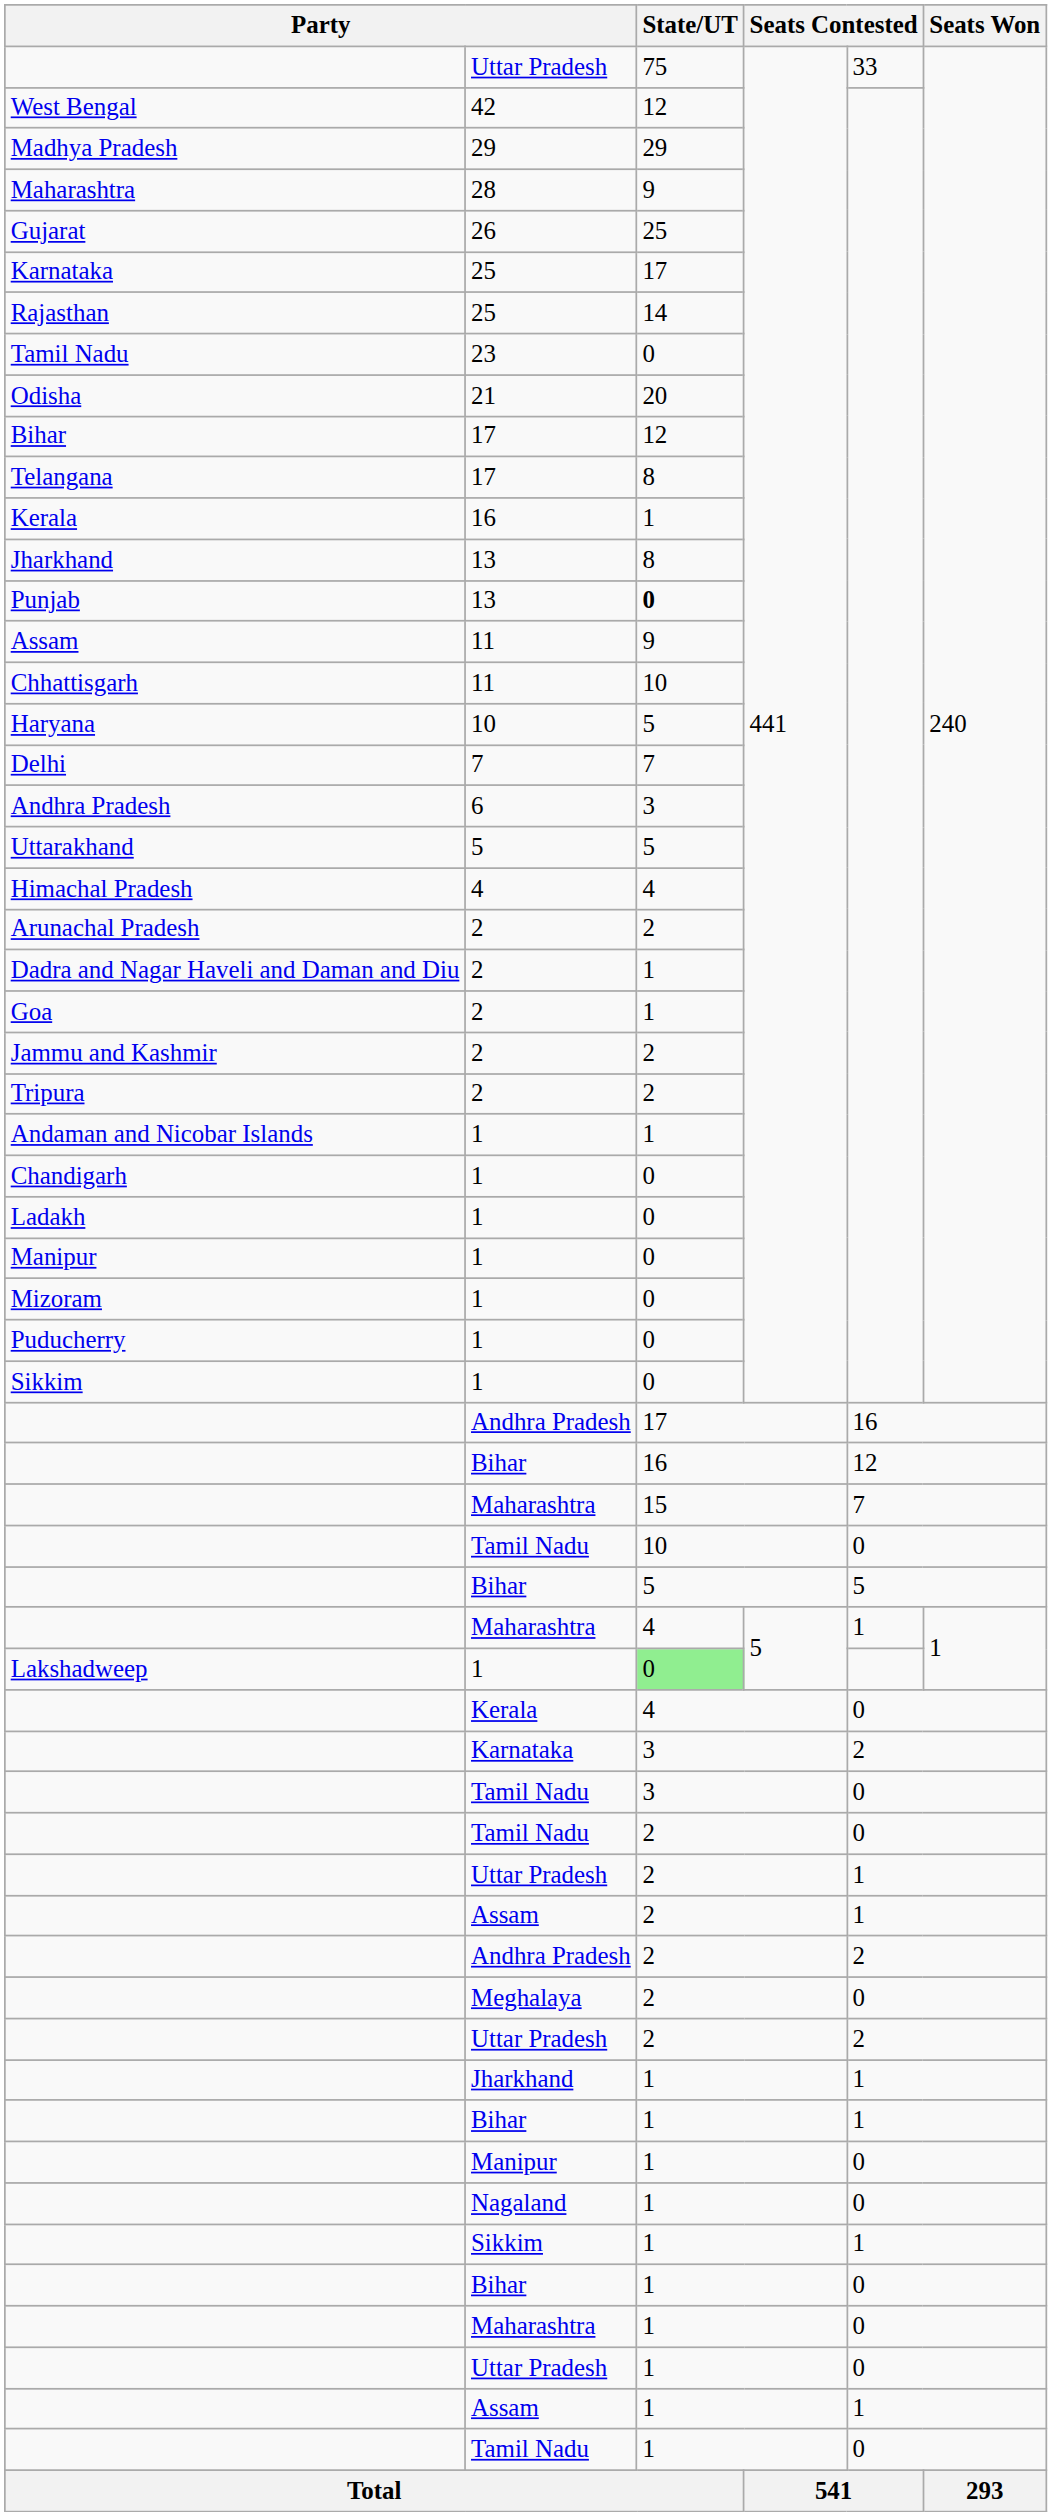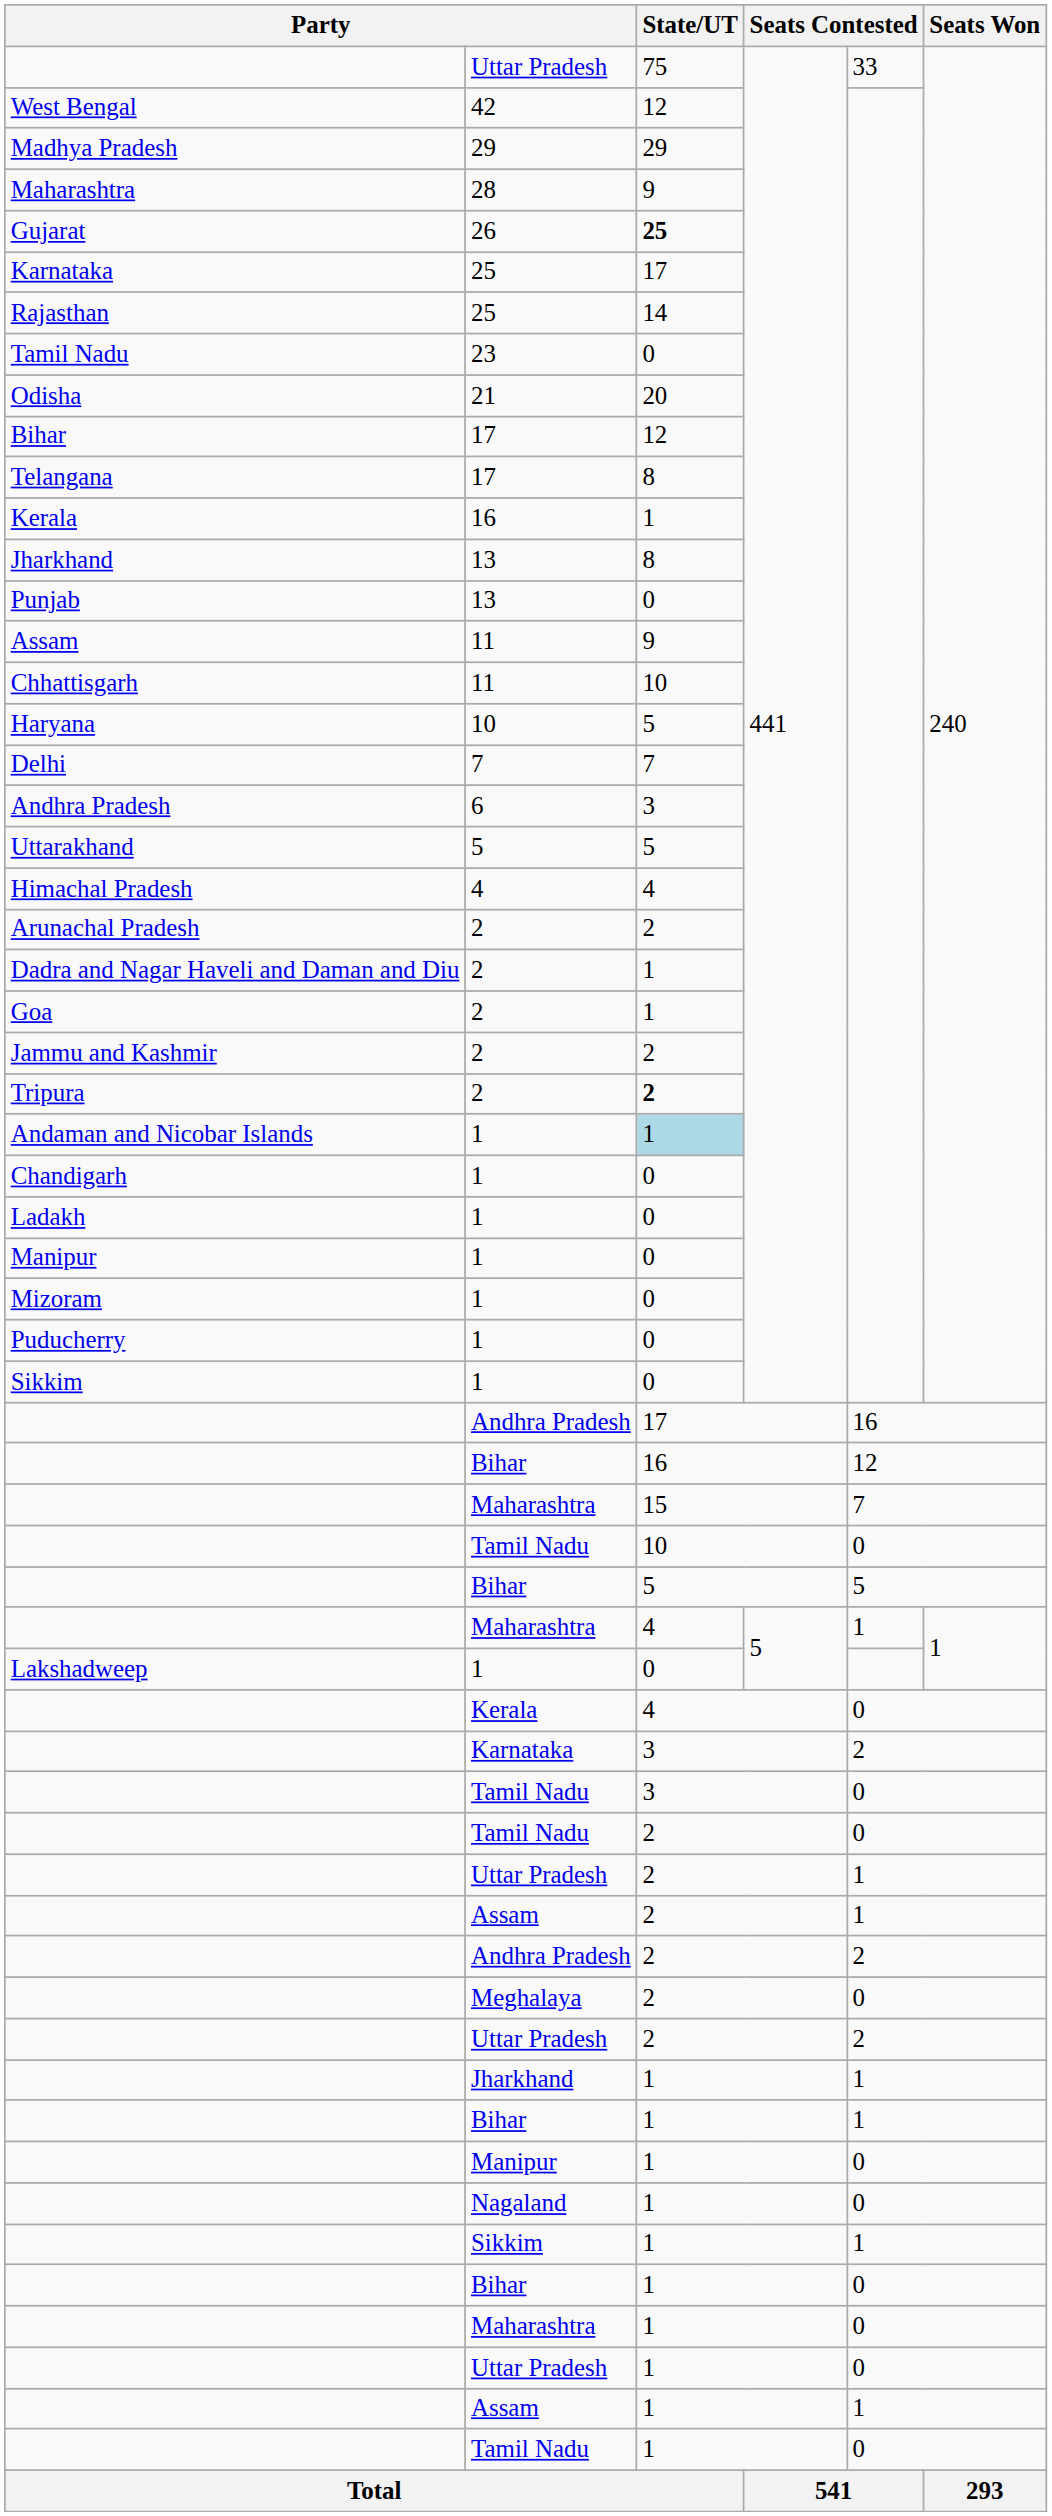(655, 230) normal -> (655, 230) bold
(649, 600) bold -> (649, 600) normal
(649, 1093) normal -> (649, 1093) bold
(649, 1134) no background -> (649, 1134) lightblue background
(649, 1668) lightgreen background -> (649, 1668) no background
